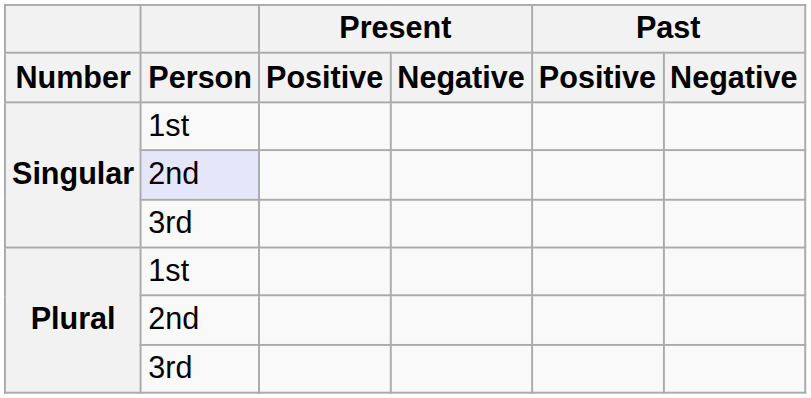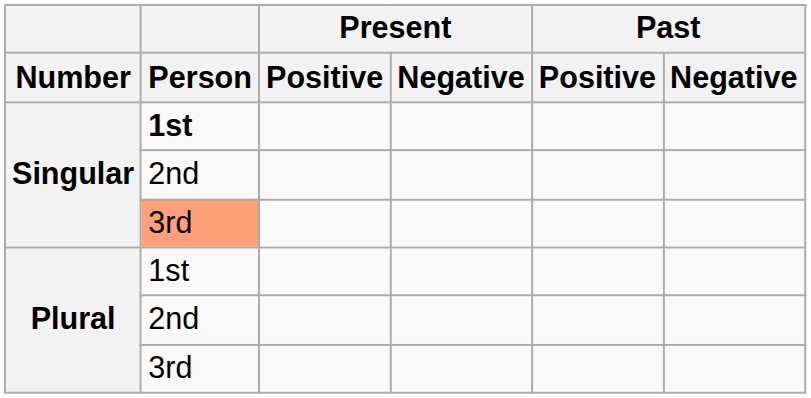(169, 125) normal -> (170, 125) bold
(174, 174) lavender background -> (174, 174) no background
(170, 222) no background -> (170, 222) lightsalmon background
